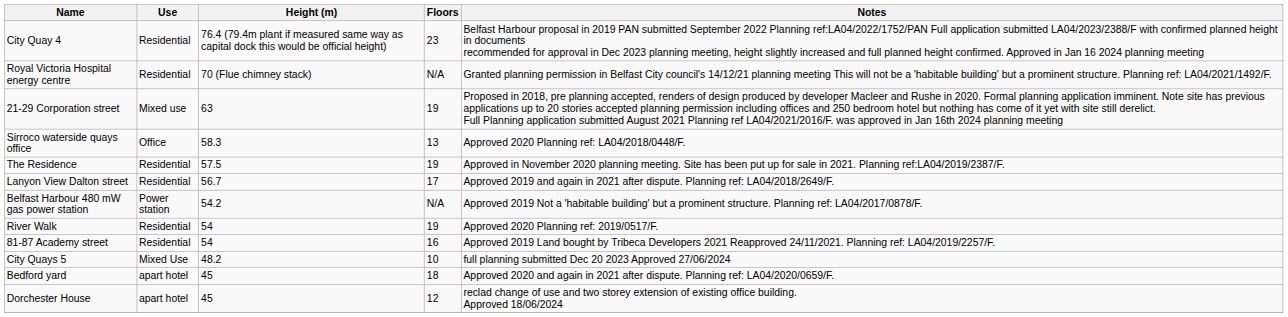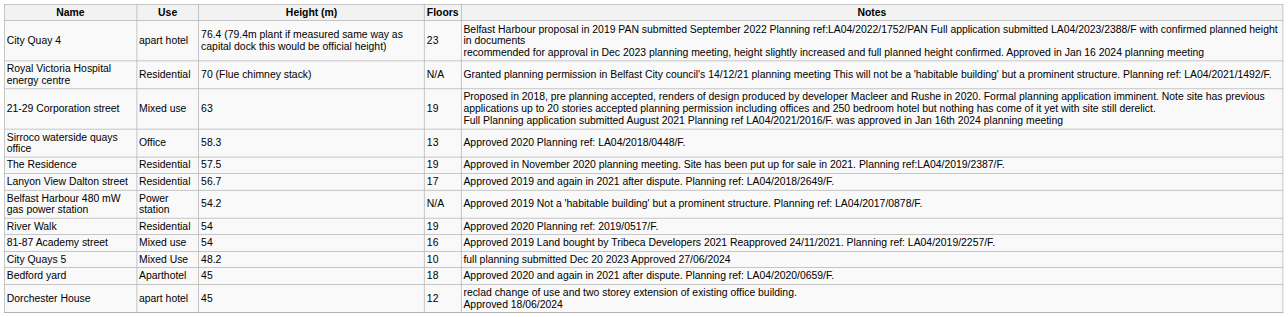(165, 40) Residential -> (164, 40) apart hotel
(165, 243) Residential -> (163, 243) Mixed use
(164, 276) apart hotel -> (163, 276) Aparthotel
